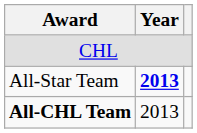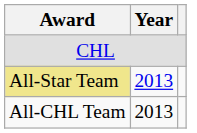(64, 81) no background -> (64, 81) khaki background
(159, 81) bold -> (154, 81) normal
(70, 111) bold -> (67, 111) normal
